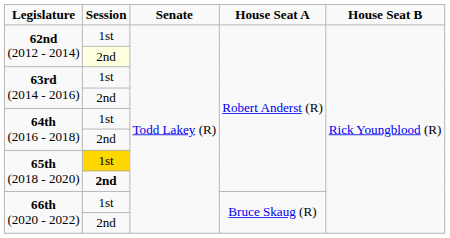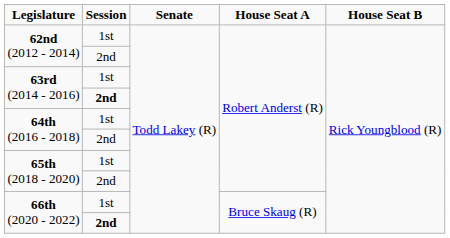(106, 56) lightyellow background -> (106, 56) no background
(106, 98) normal -> (106, 98) bold
(106, 160) gold background -> (106, 160) no background
(106, 181) bold -> (106, 181) normal
(106, 222) normal -> (106, 222) bold
